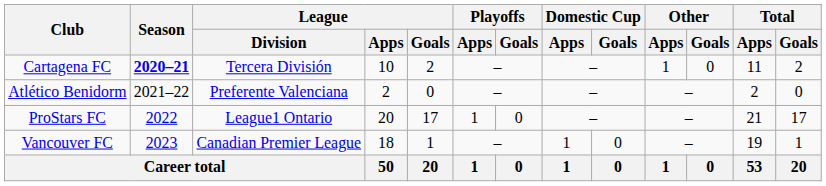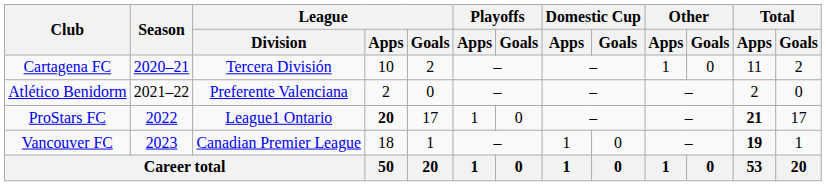(162, 67) bold -> (162, 67) normal
(386, 117) normal -> (386, 117) bold
(754, 117) normal -> (754, 117) bold
(754, 142) normal -> (754, 142) bold
